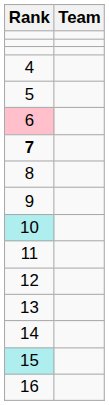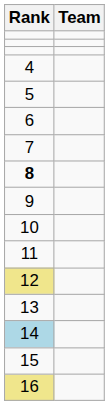(29, 120) pink background -> (29, 120) no background
(29, 147) bold -> (29, 147) normal
(29, 174) normal -> (29, 174) bold
(29, 227) paleturquoise background -> (29, 227) no background
(29, 280) no background -> (29, 280) khaki background
(29, 334) no background -> (29, 334) lightblue background
(29, 360) paleturquoise background -> (29, 360) no background
(29, 387) no background -> (29, 387) khaki background
